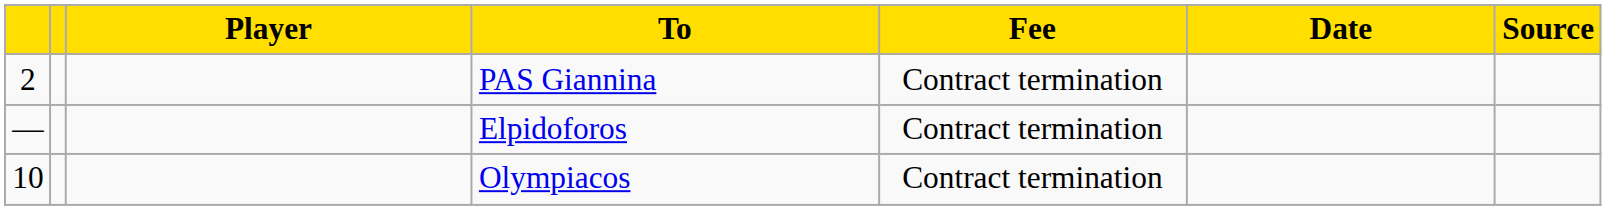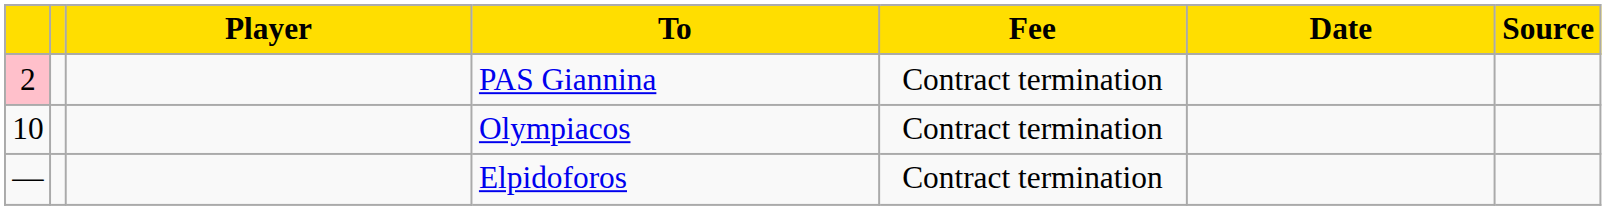(28, 79) no background -> (28, 79) pink background
rows swapped: (555, 178) <-> (553, 128)
